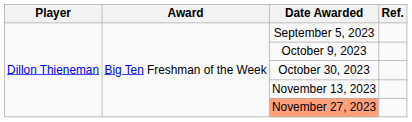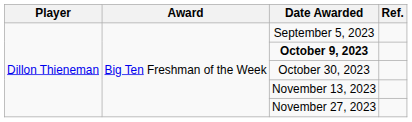(324, 51) normal -> (324, 51) bold
(324, 107) lightsalmon background -> (324, 107) no background
